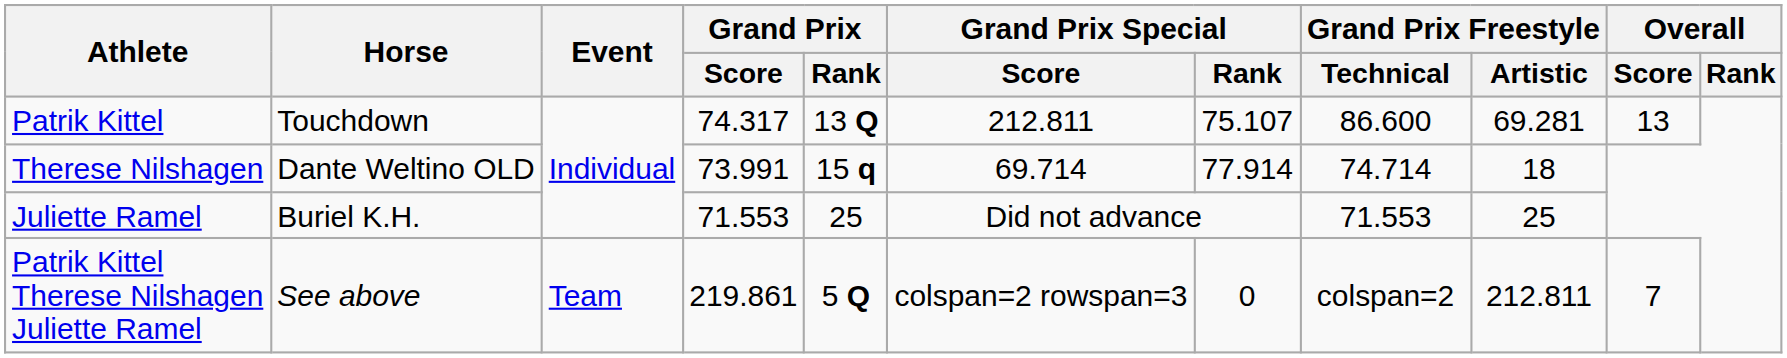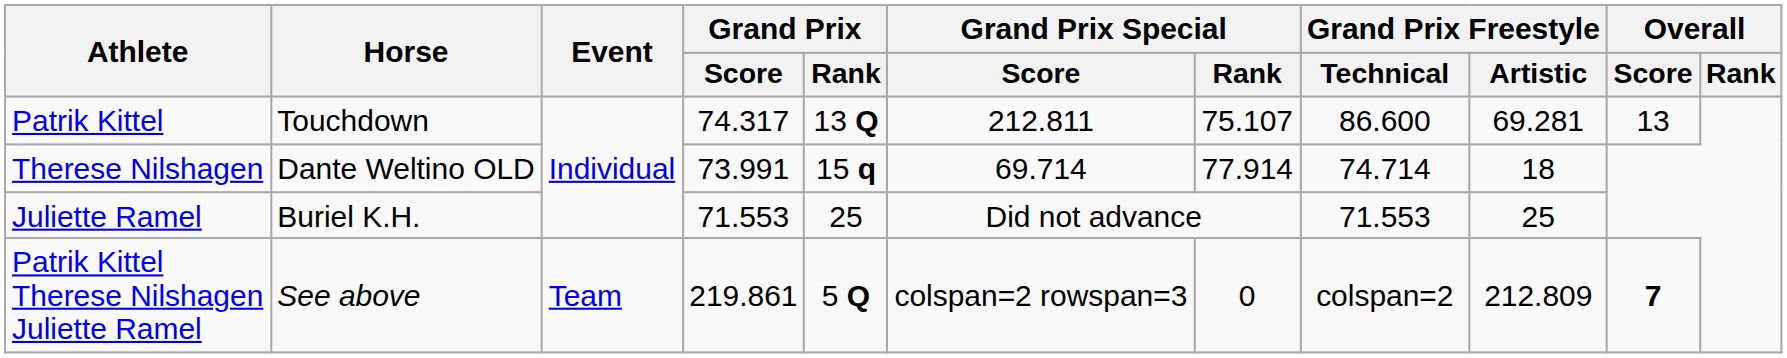(1539, 296) 212.811 -> (1538, 296) 212.809
(1653, 296) normal -> (1653, 296) bold
